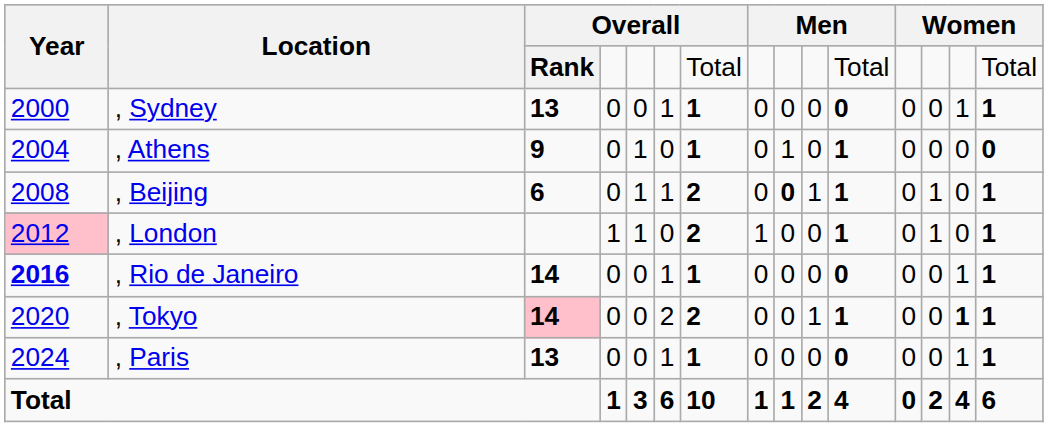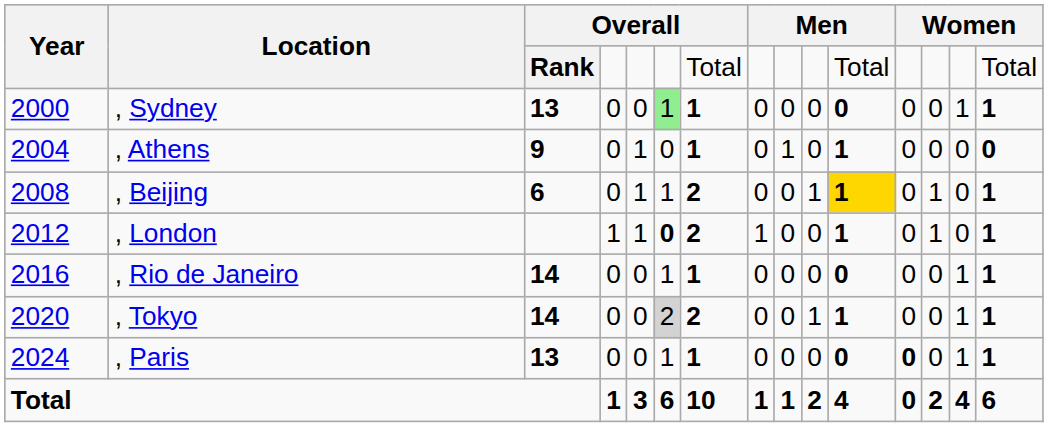(667, 108) no background -> (667, 108) lightgreen background
(788, 191) bold -> (788, 191) normal
(841, 191) no background -> (841, 191) gold background
(40, 233) pink background -> (40, 233) no background
(667, 233) normal -> (667, 233) bold
(40, 274) bold -> (40, 274) normal
(545, 316) pink background -> (545, 316) no background
(667, 316) no background -> (667, 316) lightgrey background
(962, 316) bold -> (962, 316) normal
(909, 358) normal -> (909, 358) bold
